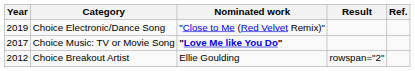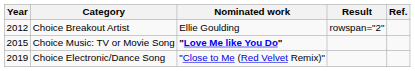rows swapped: (81, 58) <-> (99, 27)
(17, 43) 2017 -> (17, 43) 2015
